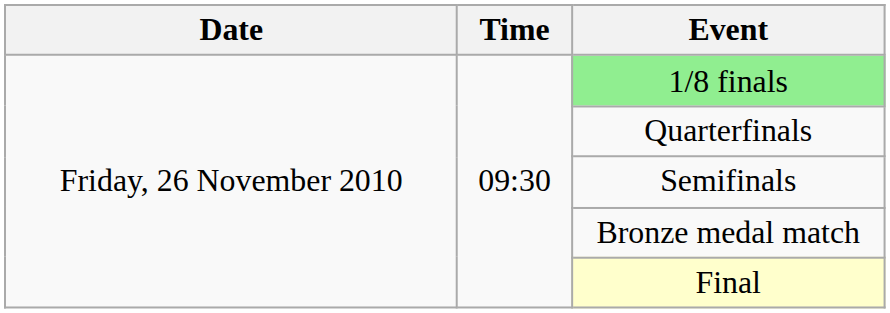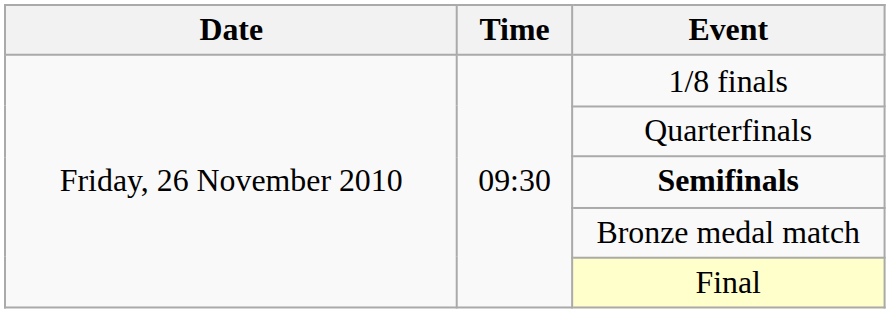(728, 80) lightgreen background -> (728, 80) no background
(728, 181) normal -> (728, 181) bold
